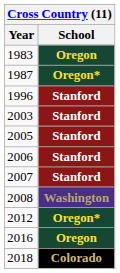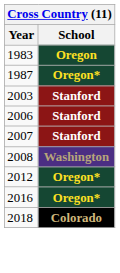- row: (20, 95)
- row: (20, 136)
(76, 237) Oregon -> (76, 197) Oregon*
